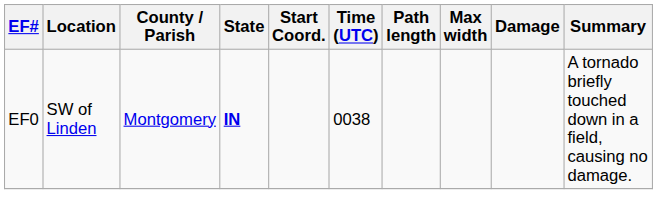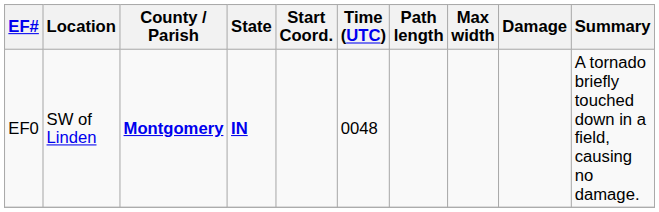(170, 118) normal -> (173, 128) bold
(352, 118) 0038 -> (359, 128) 0048
